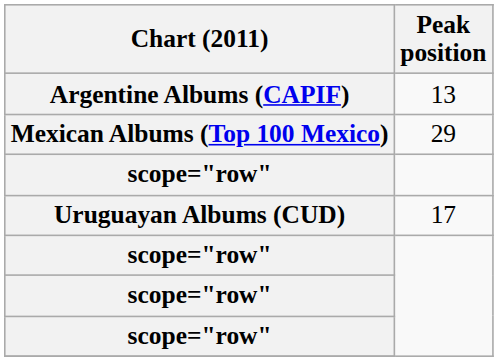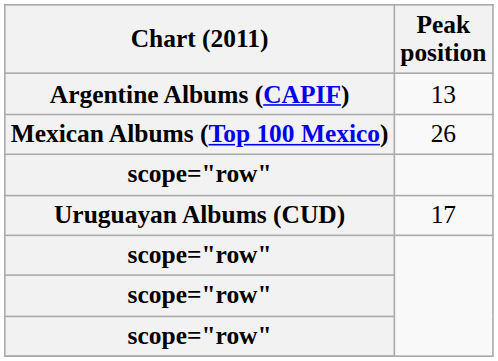(443, 133) 29 -> (443, 133) 26
